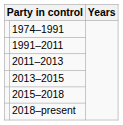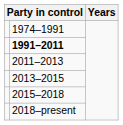(38, 45) normal -> (38, 45) bold
